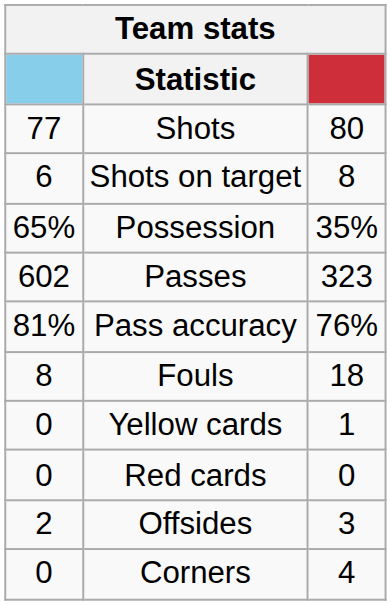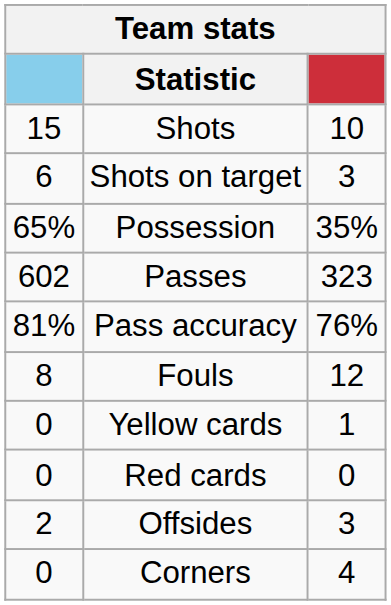(44, 128) 77 -> (44, 128) 15
(347, 128) 80 -> (347, 128) 10
(347, 177) 8 -> (347, 177) 3
(347, 375) 18 -> (347, 375) 12
